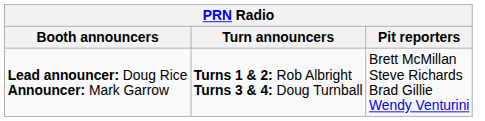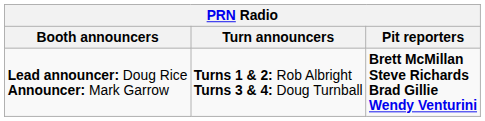(419, 83) normal -> (423, 83) bold
